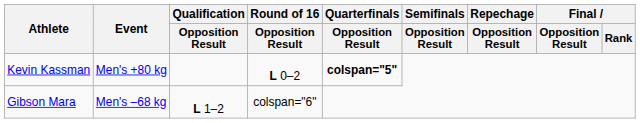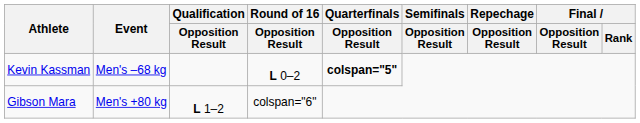(131, 70) Men's +80 kg -> (131, 70) Men's –68 kg
(131, 102) Men's –68 kg -> (131, 102) Men's +80 kg
